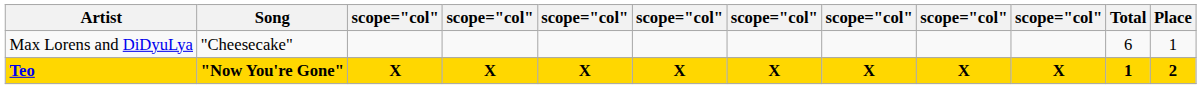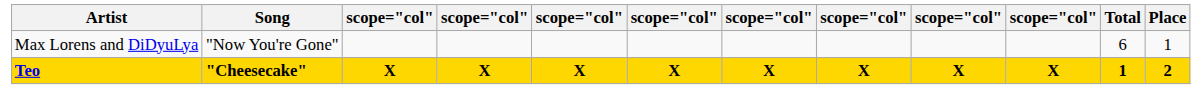(247, 44) "Cheesecake" -> (272, 44) "Now You're Gone"
(272, 70) "Now You're Gone" -> (256, 70) "Cheesecake"
